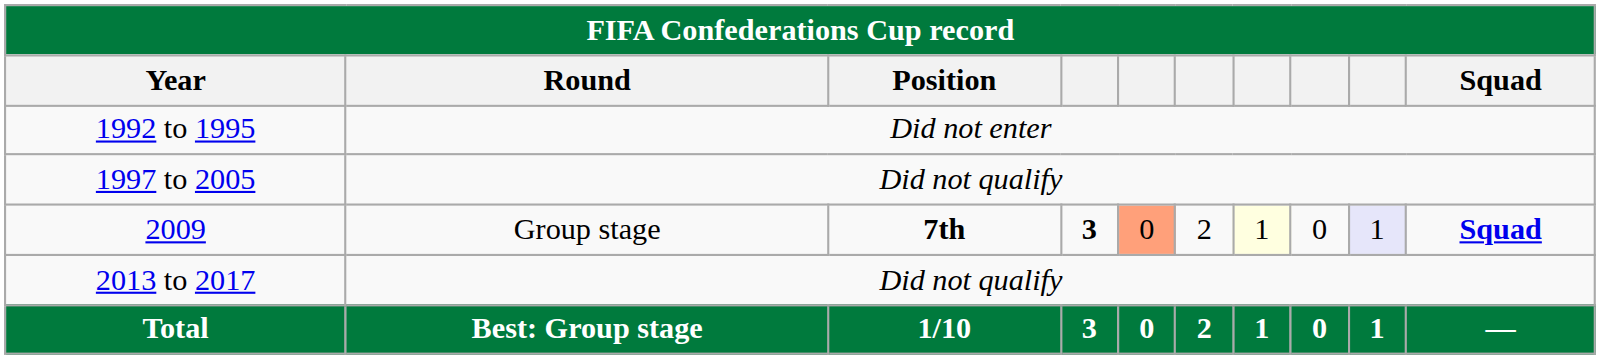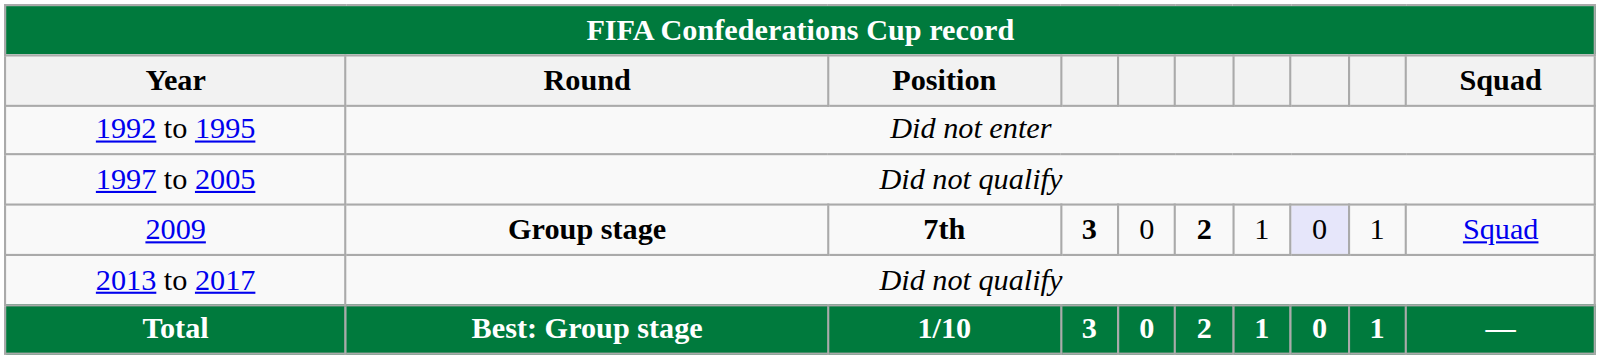(587, 229) normal -> (587, 229) bold
(1147, 229) lightsalmon background -> (1147, 229) no background
(1204, 229) normal -> (1204, 229) bold
(1262, 229) lightyellow background -> (1262, 229) no background
(1319, 229) no background -> (1319, 229) lavender background
(1377, 229) lavender background -> (1377, 229) no background
(1501, 229) bold -> (1501, 229) normal
